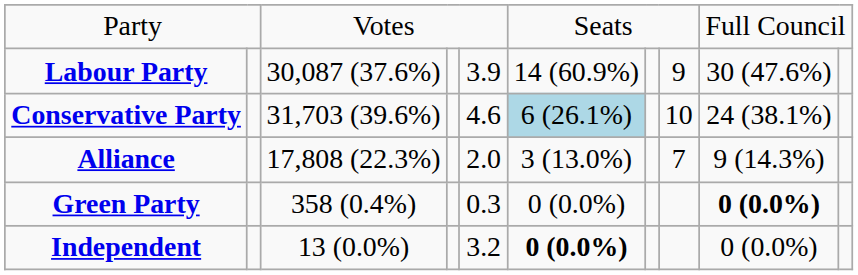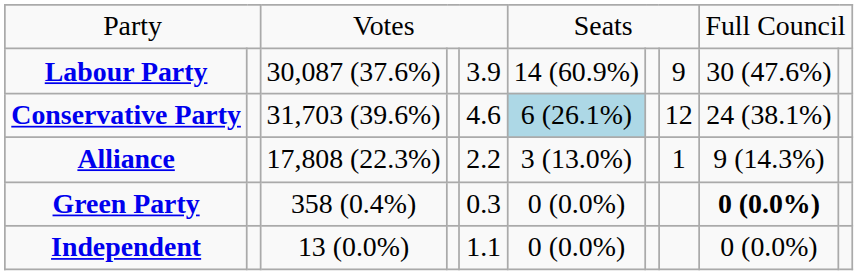(679, 114) 10 -> (679, 114) 12
(484, 159) 2.0 -> (484, 159) 2.2
(679, 159) 7 -> (679, 159) 1
(484, 247) 3.2 -> (484, 247) 1.1
(576, 247) bold -> (576, 247) normal
